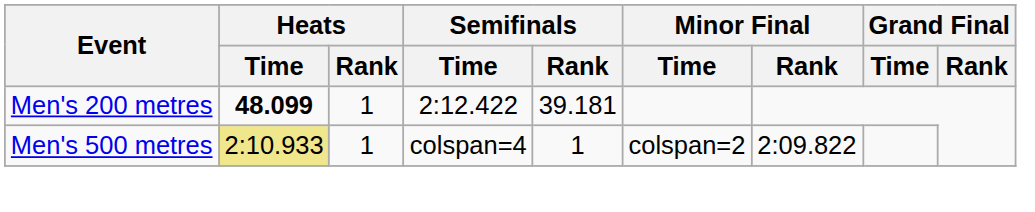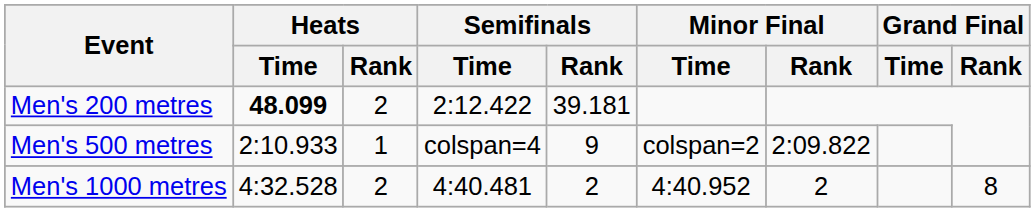(367, 106) 1 -> (381, 106) 2
(274, 146) khaki background -> (288, 146) no background
(578, 146) 1 -> (592, 146) 9
+ row: (119, 186)
